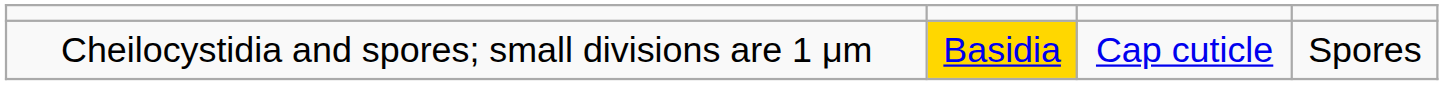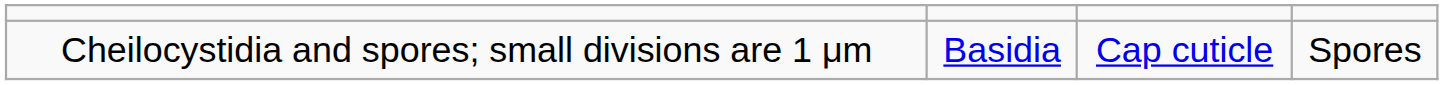(1002, 49) gold background -> (1002, 49) no background
